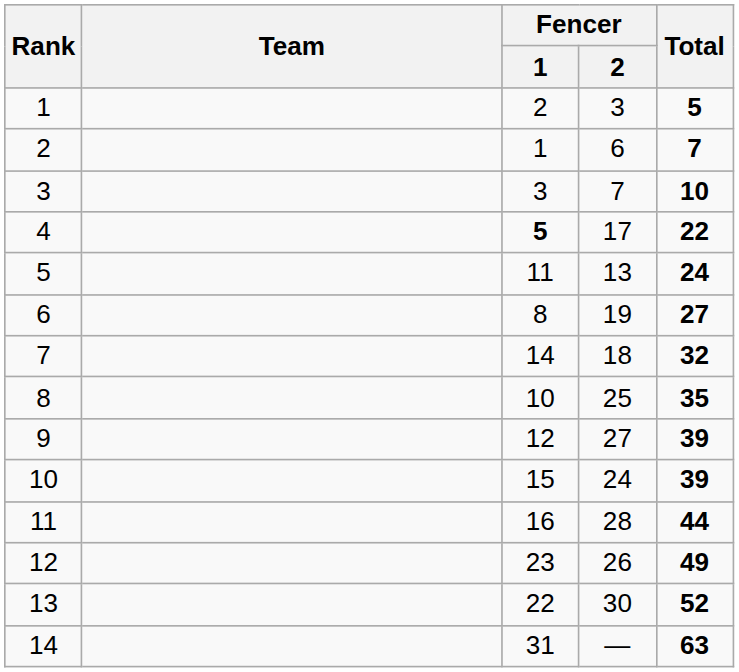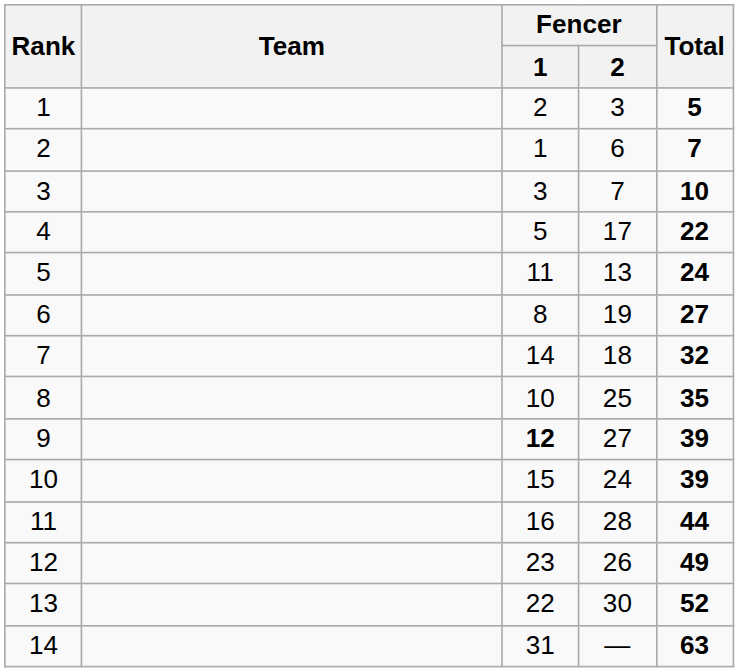(540, 231) bold -> (540, 231) normal
(540, 438) normal -> (540, 438) bold
